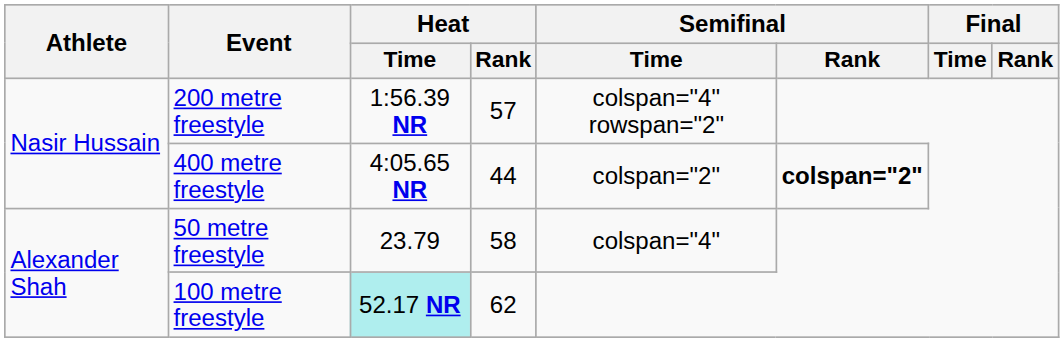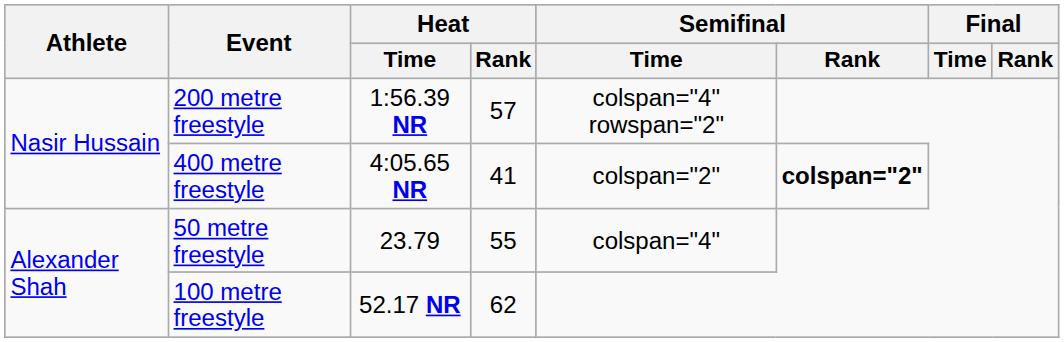(503, 176) 44 -> (503, 176) 41
(503, 241) 58 -> (503, 241) 55
(410, 306) paleturquoise background -> (410, 306) no background
